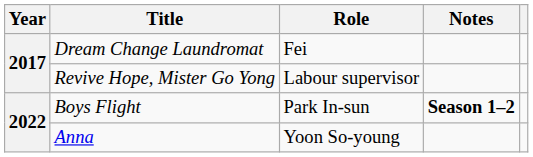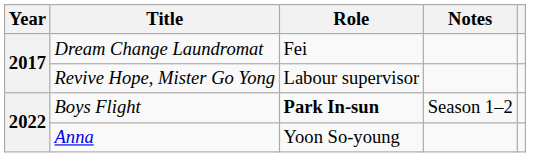(327, 107) normal -> (331, 107) bold
(471, 107) bold -> (470, 107) normal
